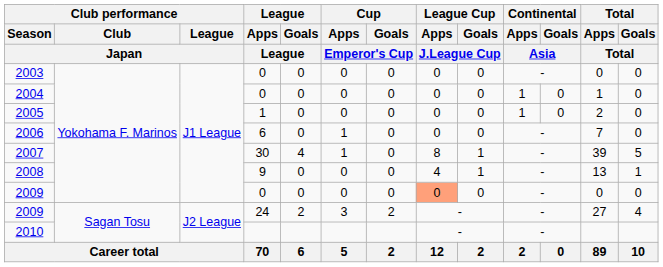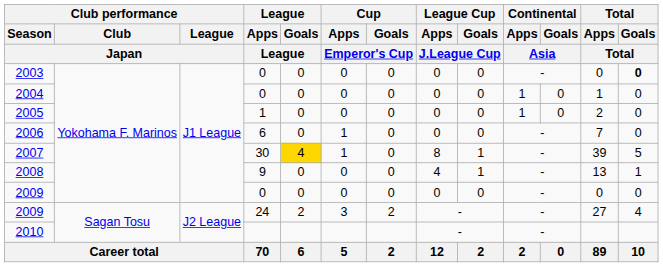(638, 73) normal -> (638, 73) bold
(301, 152) no background -> (301, 152) gold background
(437, 192) lightsalmon background -> (437, 192) no background
